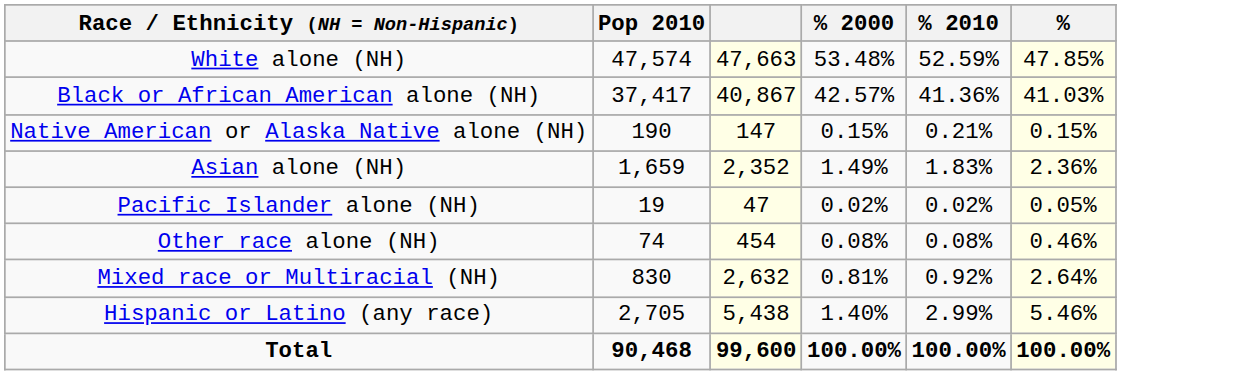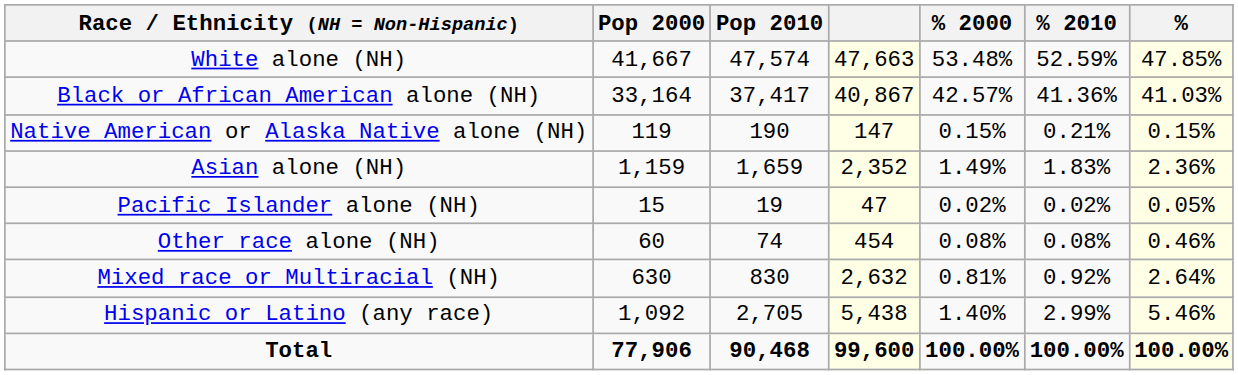+ column: (652, 23)
